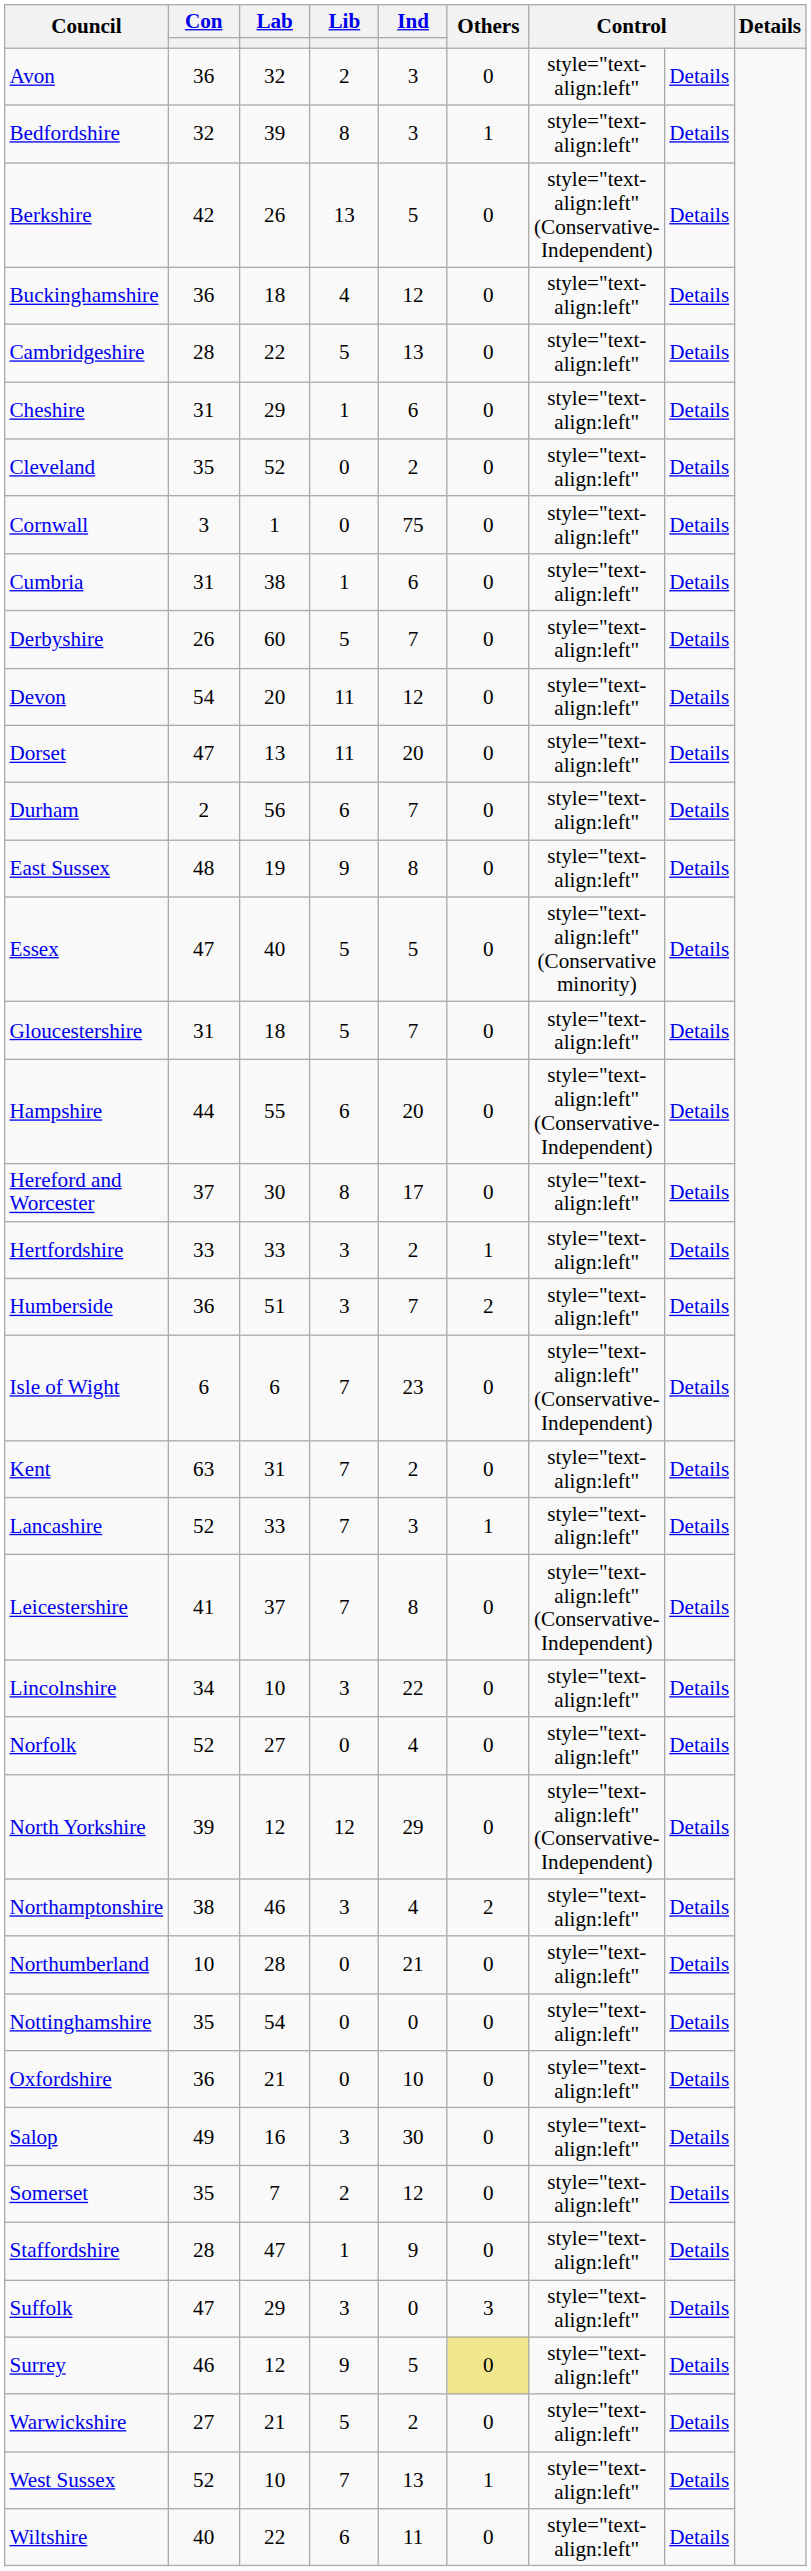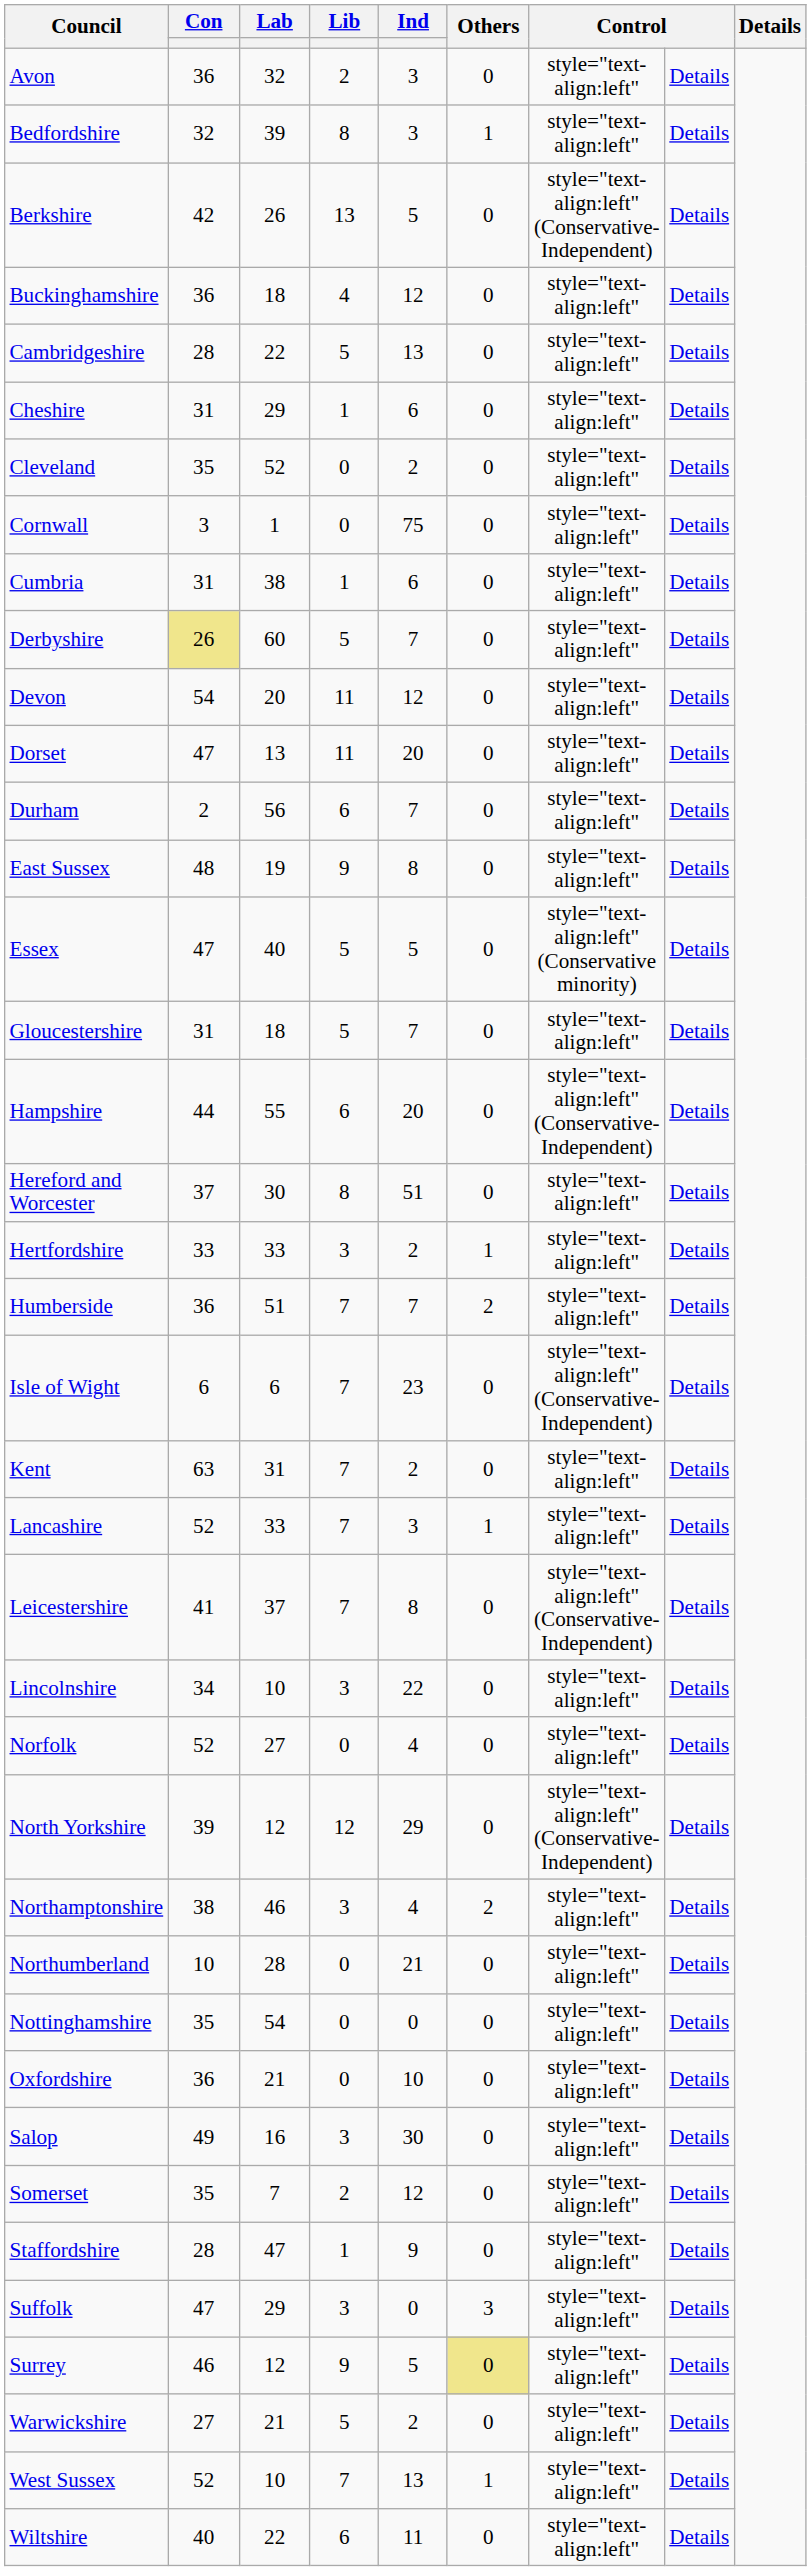(204, 639) no background -> (204, 639) khaki background
(413, 1192) 17 -> (413, 1192) 51
(344, 1306) 3 -> (344, 1306) 7
